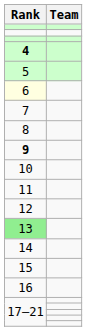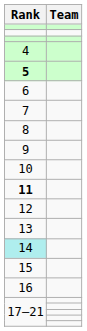(26, 51) bold -> (26, 51) normal
(26, 71) normal -> (26, 71) bold
(26, 91) lightyellow background -> (26, 91) no background
(26, 150) bold -> (26, 150) normal
(26, 189) normal -> (26, 189) bold
(26, 229) lightgreen background -> (26, 229) no background
(26, 248) no background -> (26, 248) paleturquoise background
